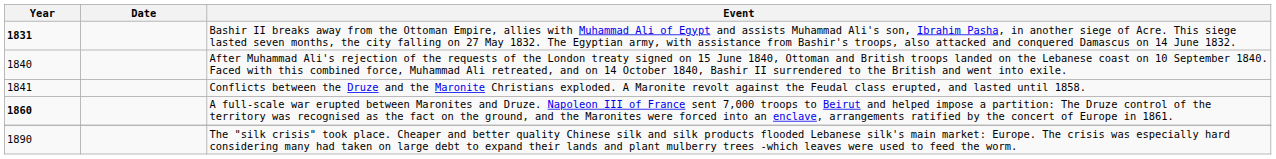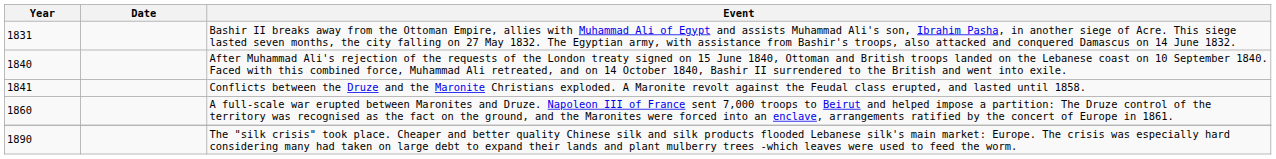(19, 36) bold -> (19, 36) normal
(19, 111) bold -> (19, 111) normal
